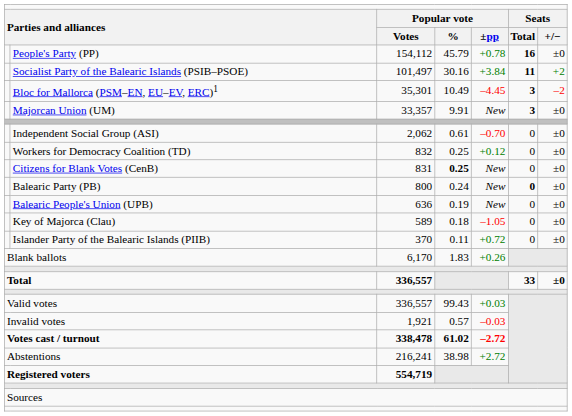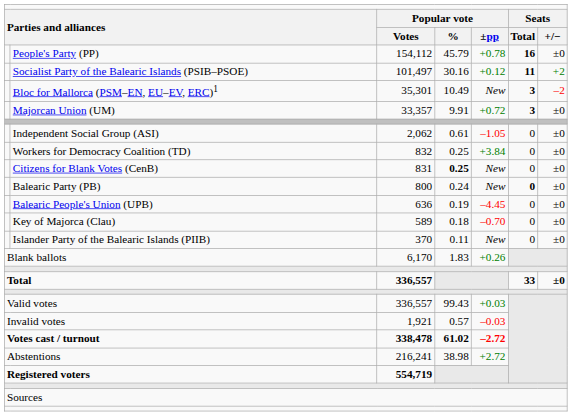(492, 71) +3.84 -> (492, 71) +0.12
(493, 91) –4.45 -> (495, 91) New
(495, 110) New -> (492, 110) +0.72
(493, 133) –0.70 -> (493, 133) –1.05
(492, 151) +0.12 -> (492, 151) +3.84
(495, 204) New -> (493, 204) –4.45
(493, 222) –1.05 -> (493, 222) –0.70
(492, 239) +0.72 -> (495, 239) New
